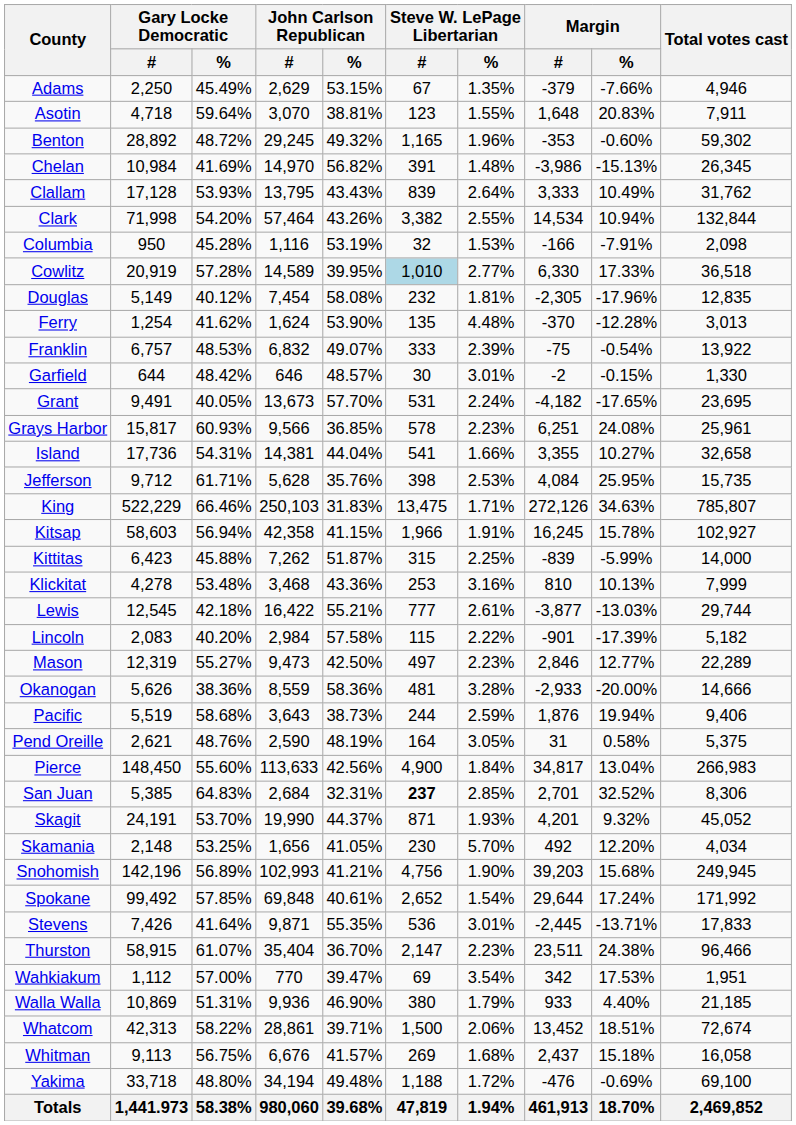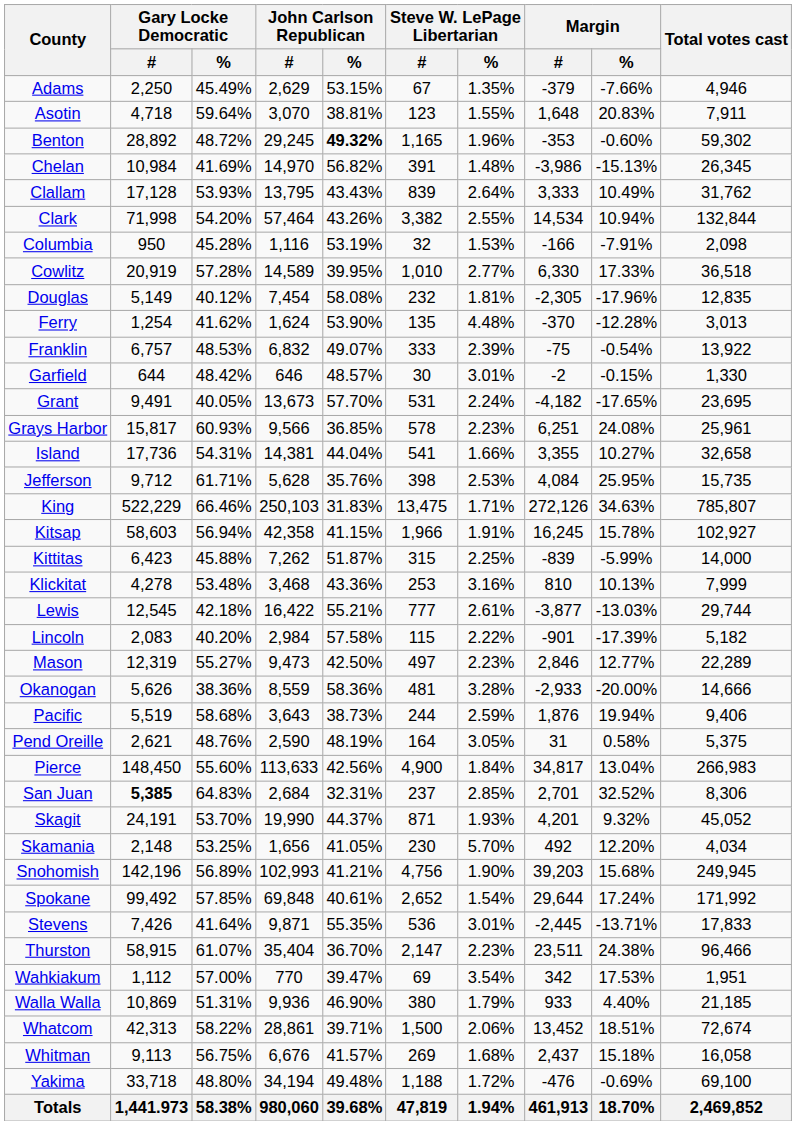(354, 140) normal -> (354, 140) bold
(422, 271) lightblue background -> (422, 271) no background
(151, 794) normal -> (151, 794) bold
(422, 794) bold -> (422, 794) normal
